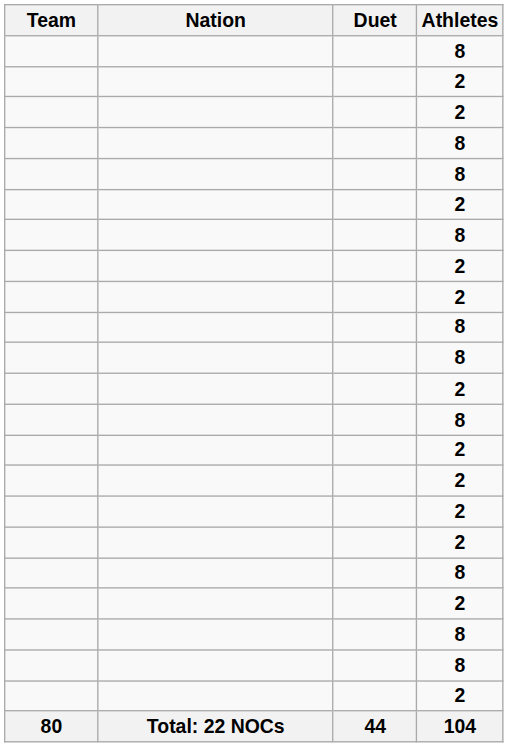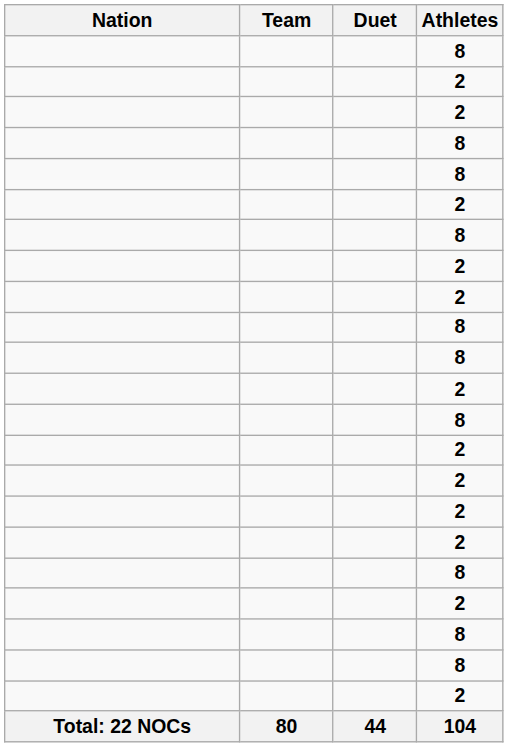columns swapped: (216, 20) <-> (51, 20)
